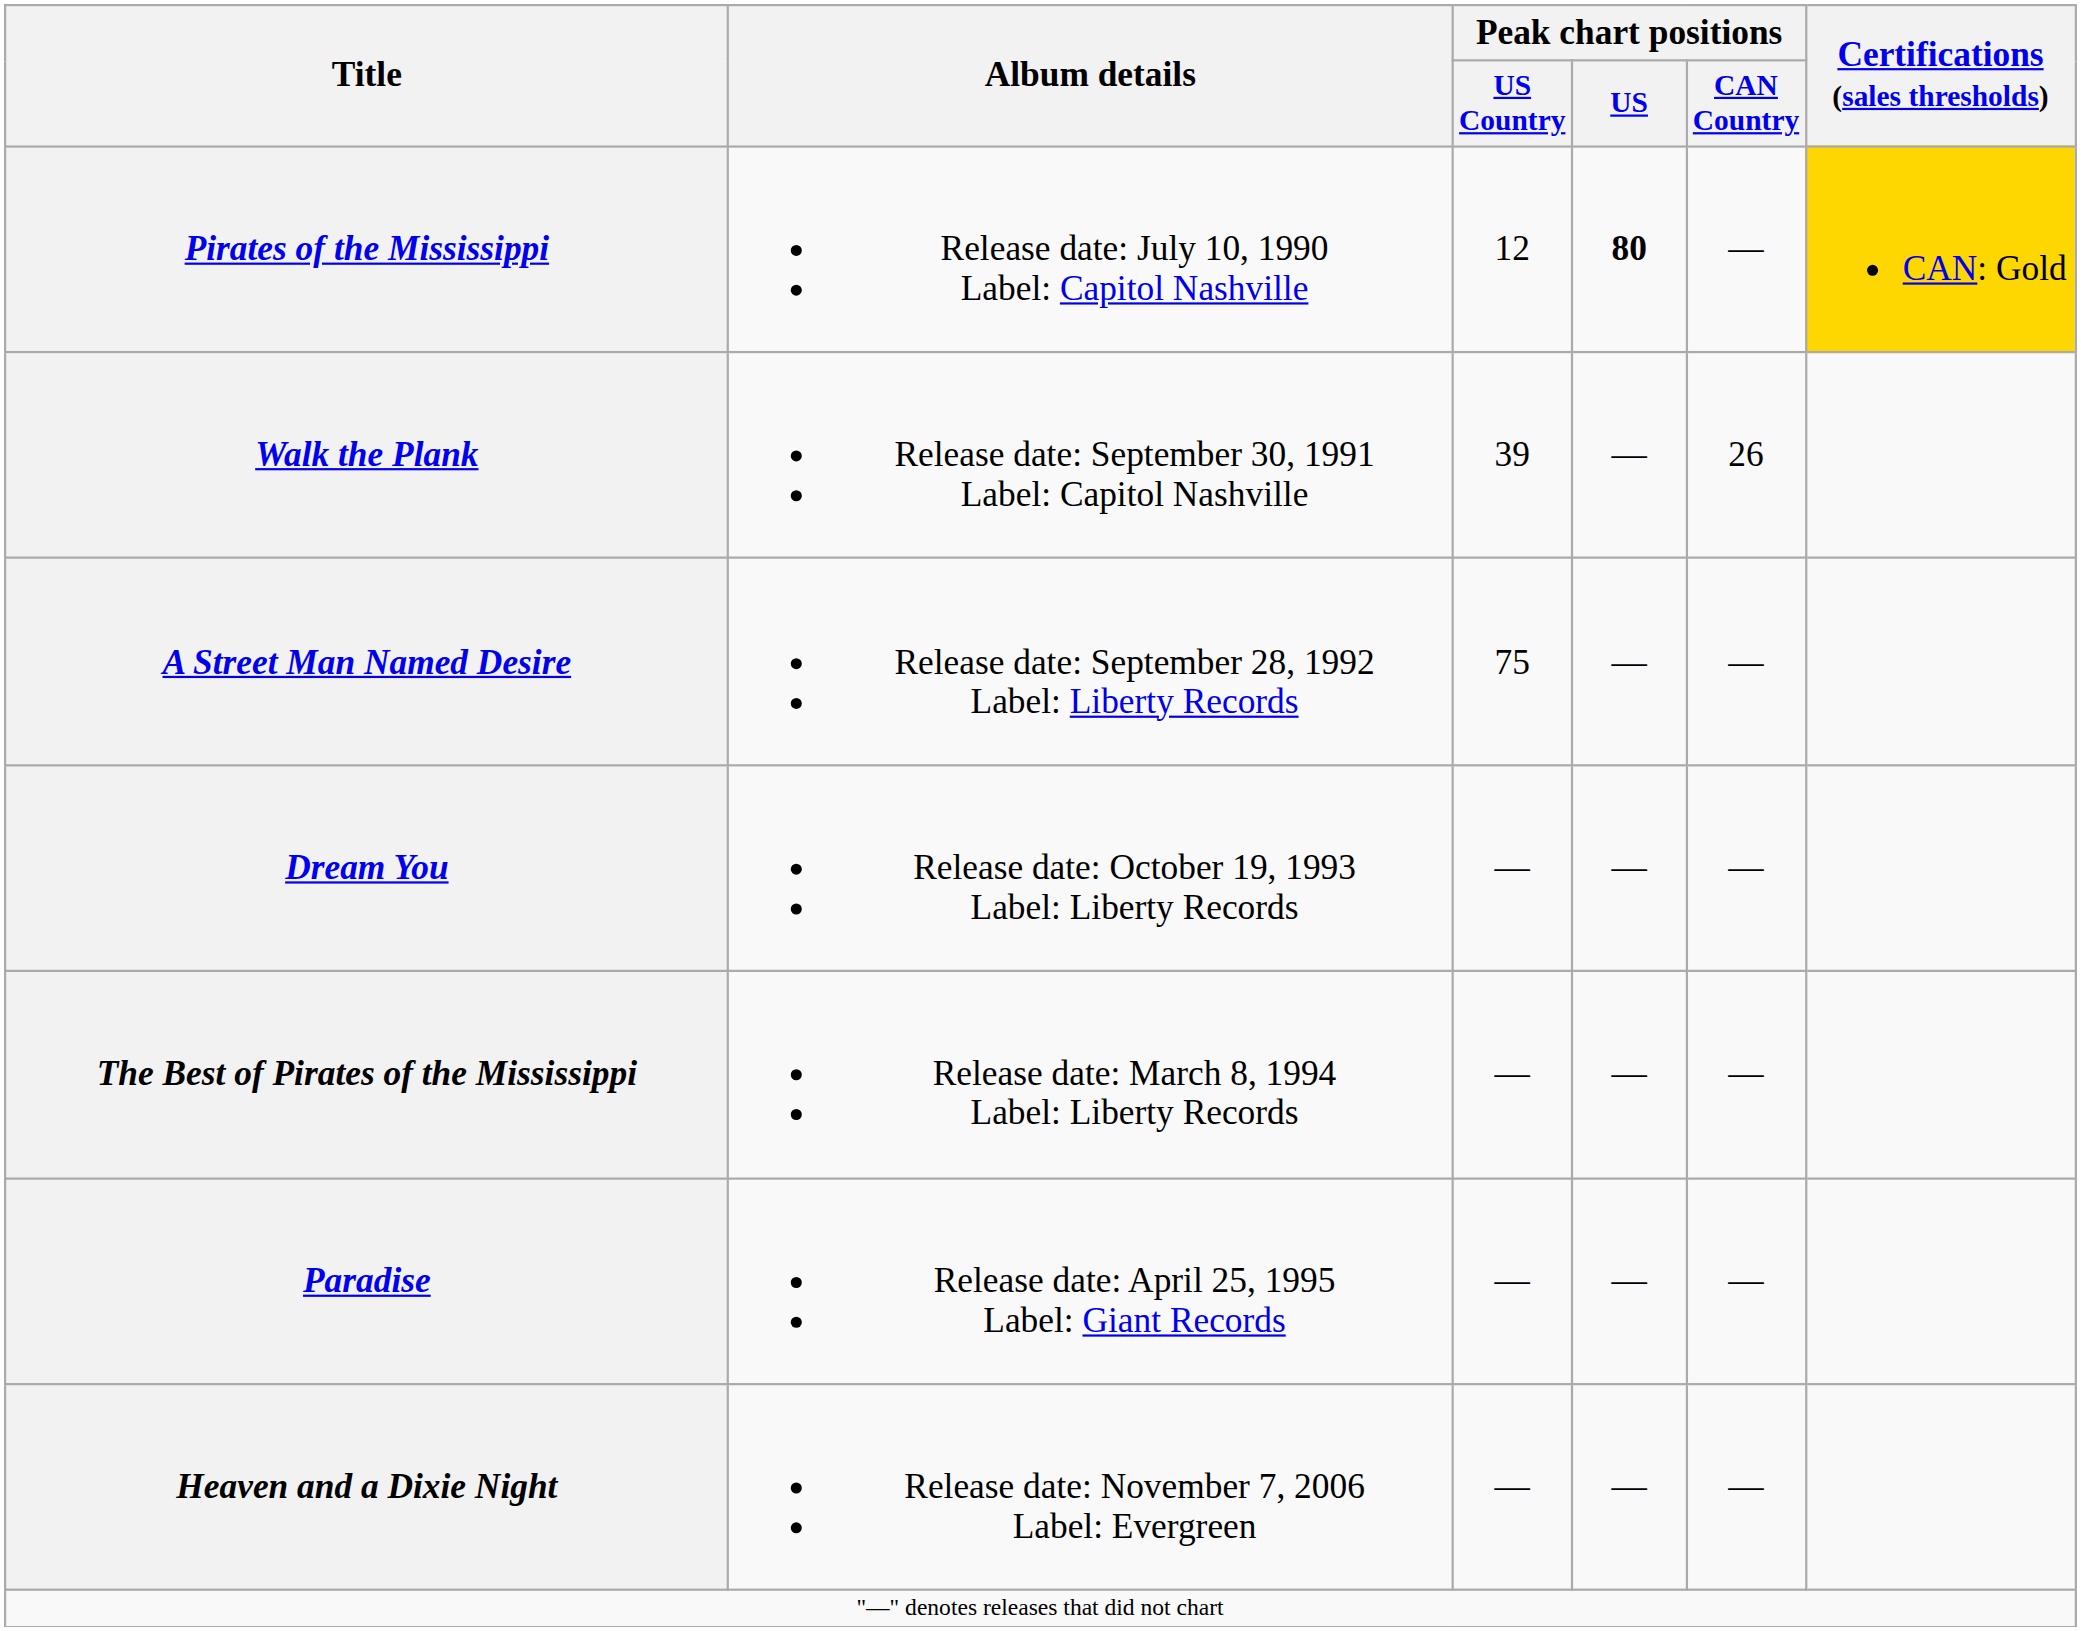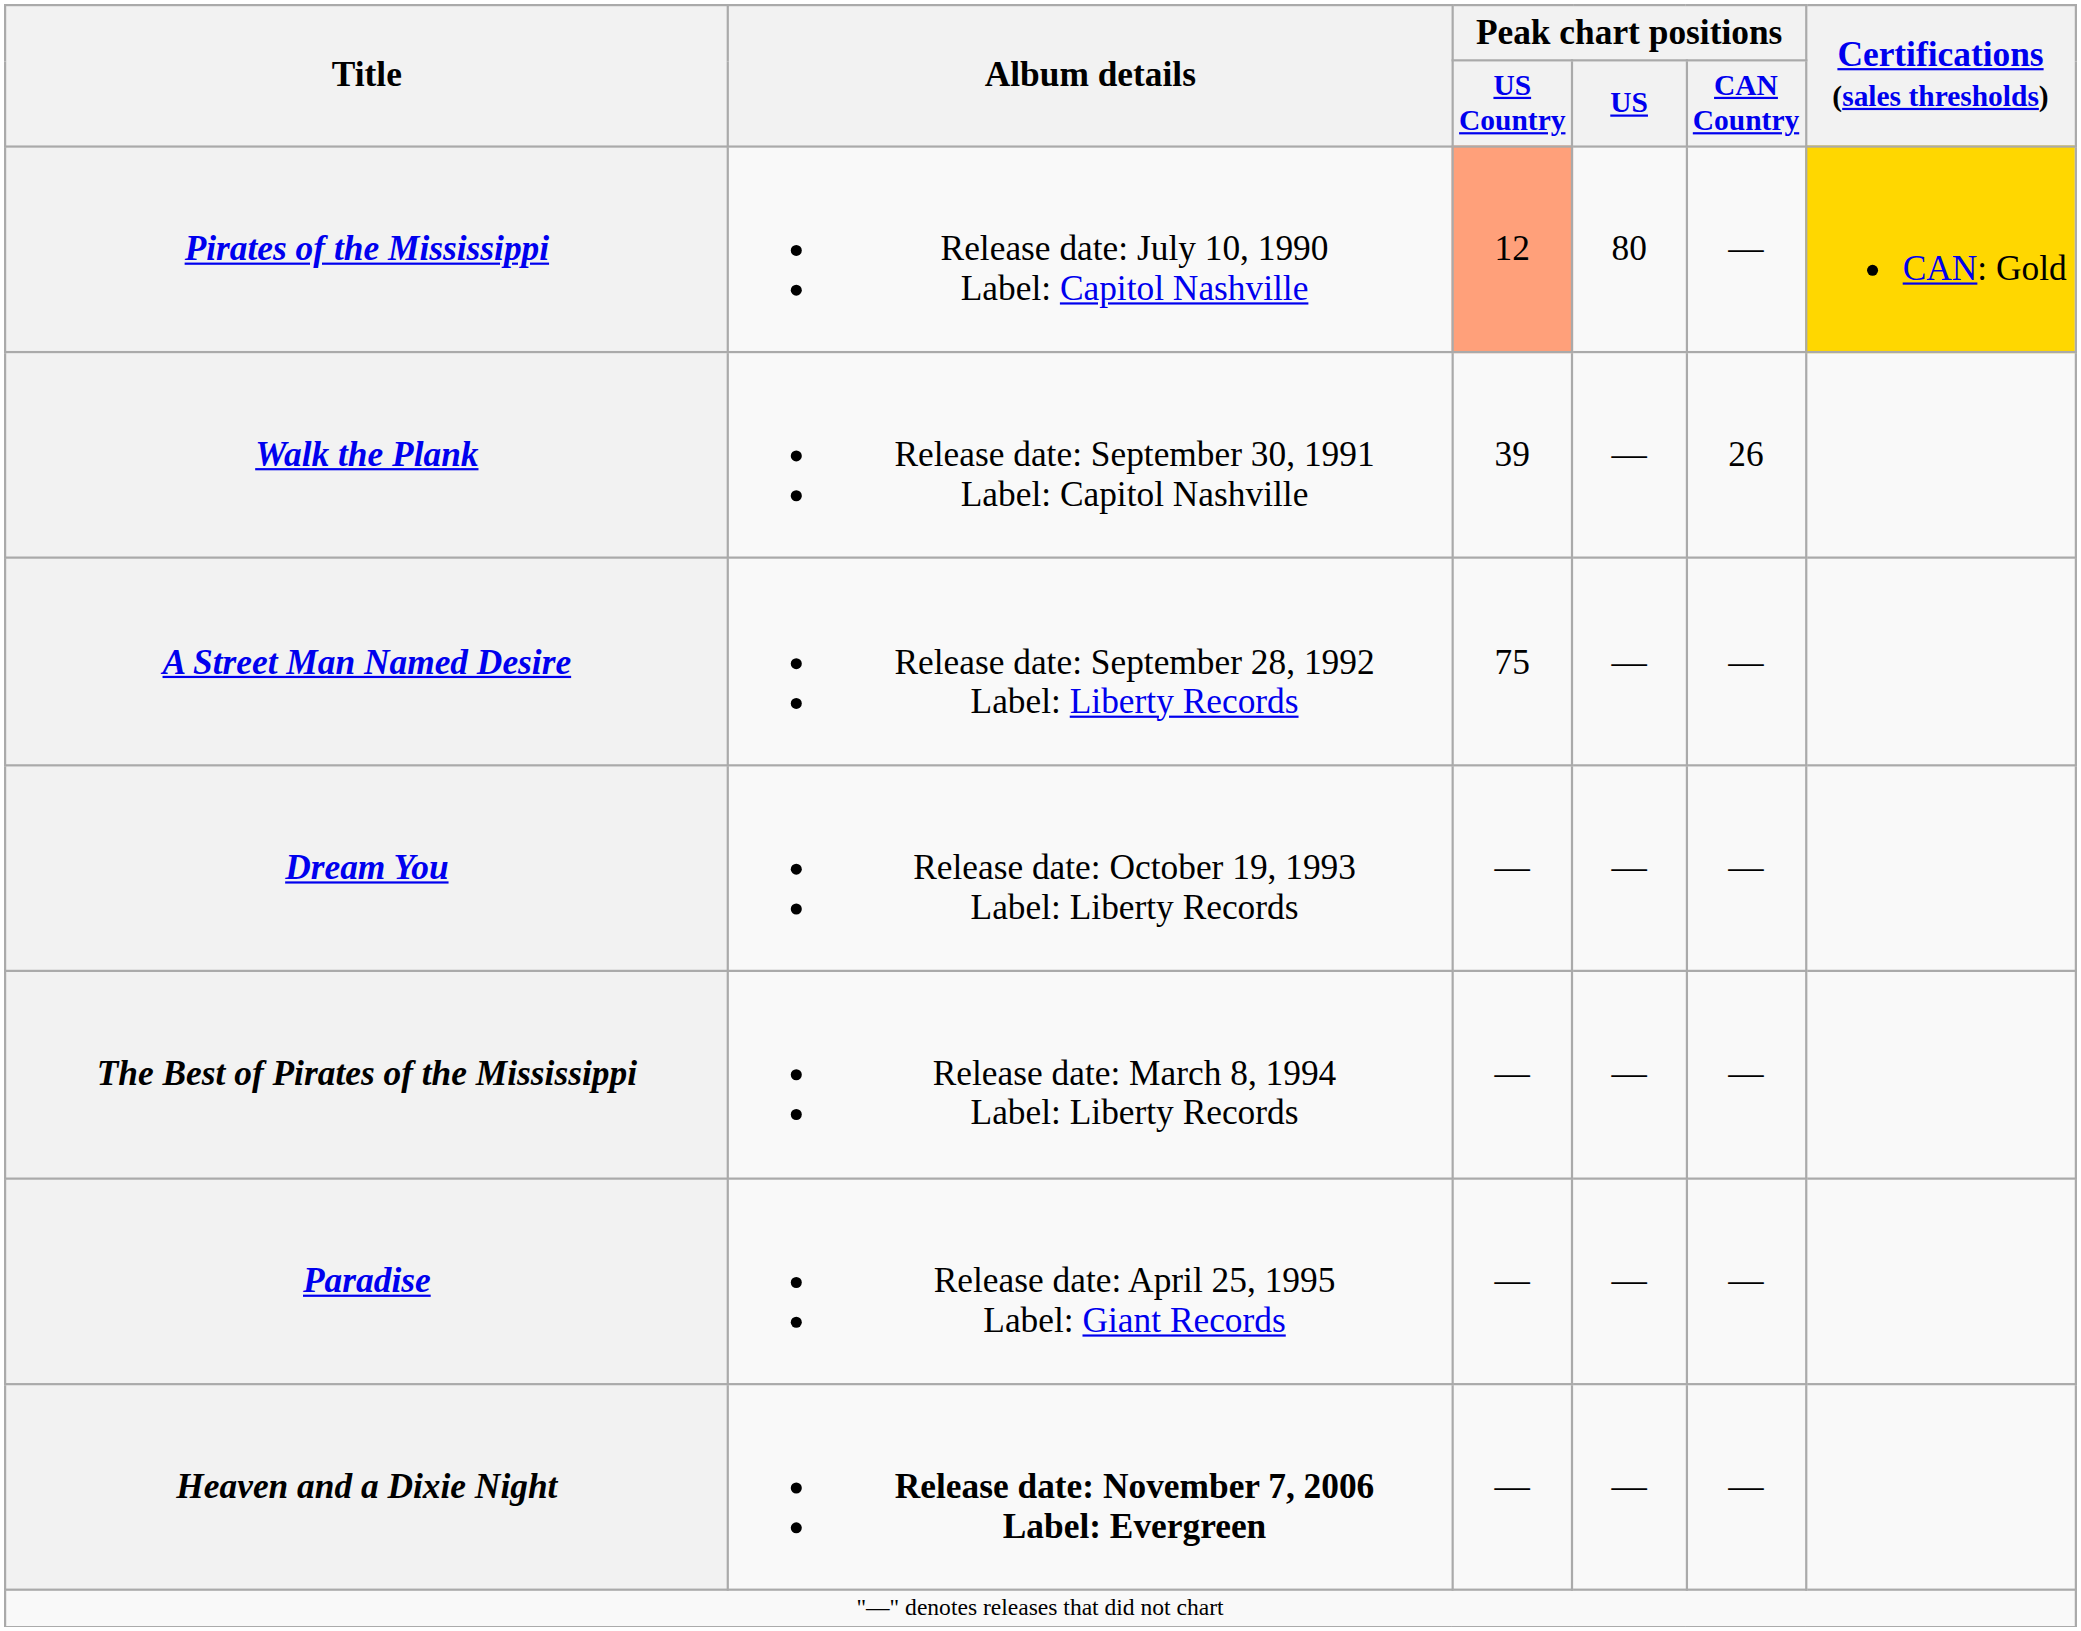(1512, 248) no background -> (1512, 248) lightsalmon background
(1629, 248) bold -> (1629, 248) normal
(1090, 1507) normal -> (1090, 1507) bold
